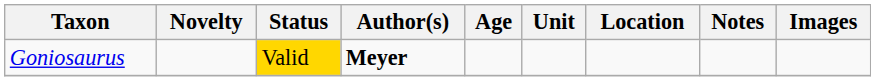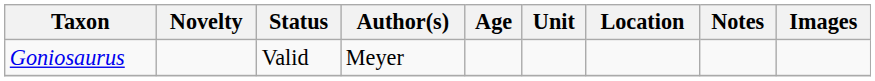(285, 57) gold background -> (285, 57) no background
(377, 57) bold -> (375, 57) normal
